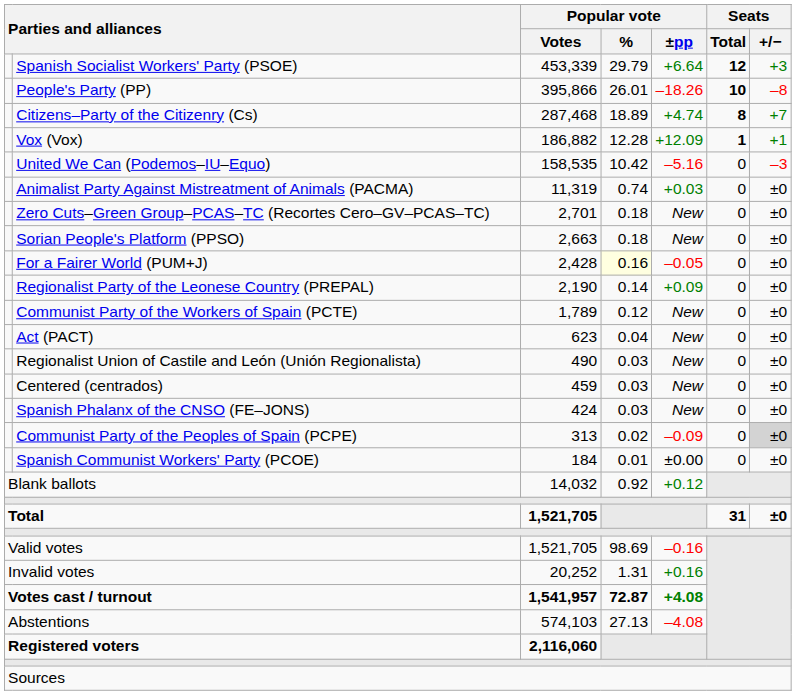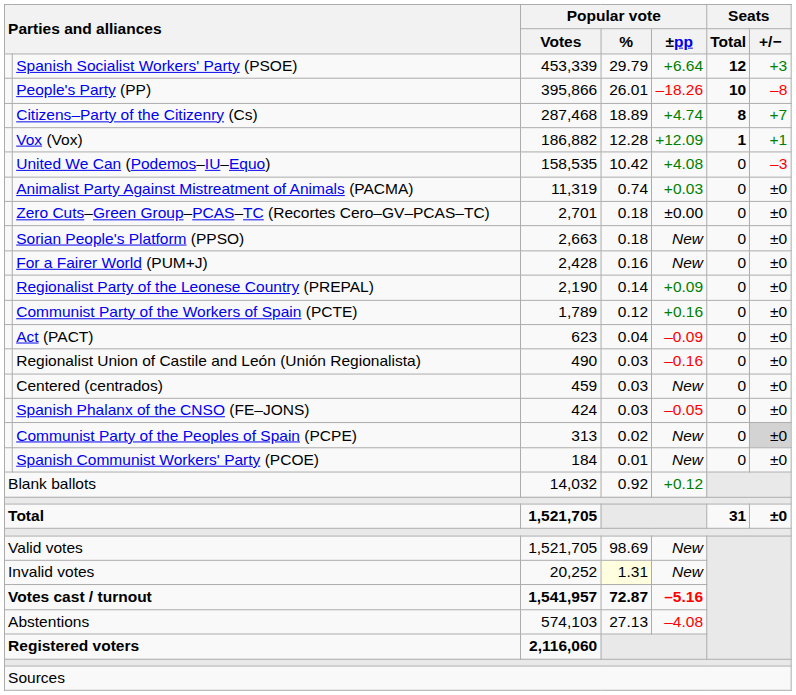(684, 164) –5.16 -> (683, 164) +4.08
(688, 213) New -> (684, 213) ±0.00
(633, 262) lightyellow background -> (633, 262) no background
(684, 262) –0.05 -> (688, 262) New
(688, 312) New -> (683, 312) +0.16
(688, 336) New -> (684, 336) –0.09
(688, 361) New -> (684, 361) –0.16
(688, 410) New -> (684, 410) –0.05
(684, 435) –0.09 -> (688, 435) New
(684, 459) ±0.00 -> (688, 459) New
(684, 548) –0.16 -> (688, 548) New
(633, 572) no background -> (633, 572) lightyellow background
(683, 572) +0.16 -> (688, 572) New
(683, 597) +4.08 -> (684, 597) –5.16
